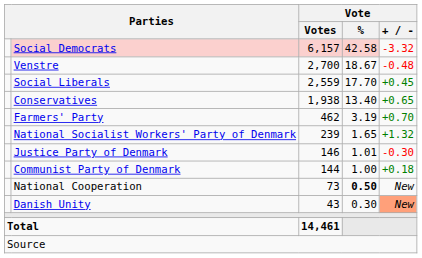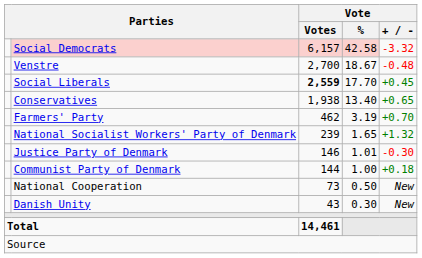(324, 83) normal -> (324, 83) bold
(364, 187) bold -> (364, 187) normal
(404, 204) lightsalmon background -> (404, 204) no background
